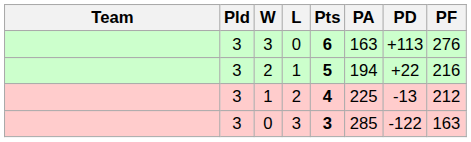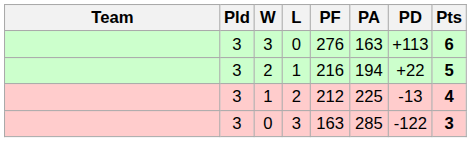columns swapped: (446, 17) <-> (327, 17)
